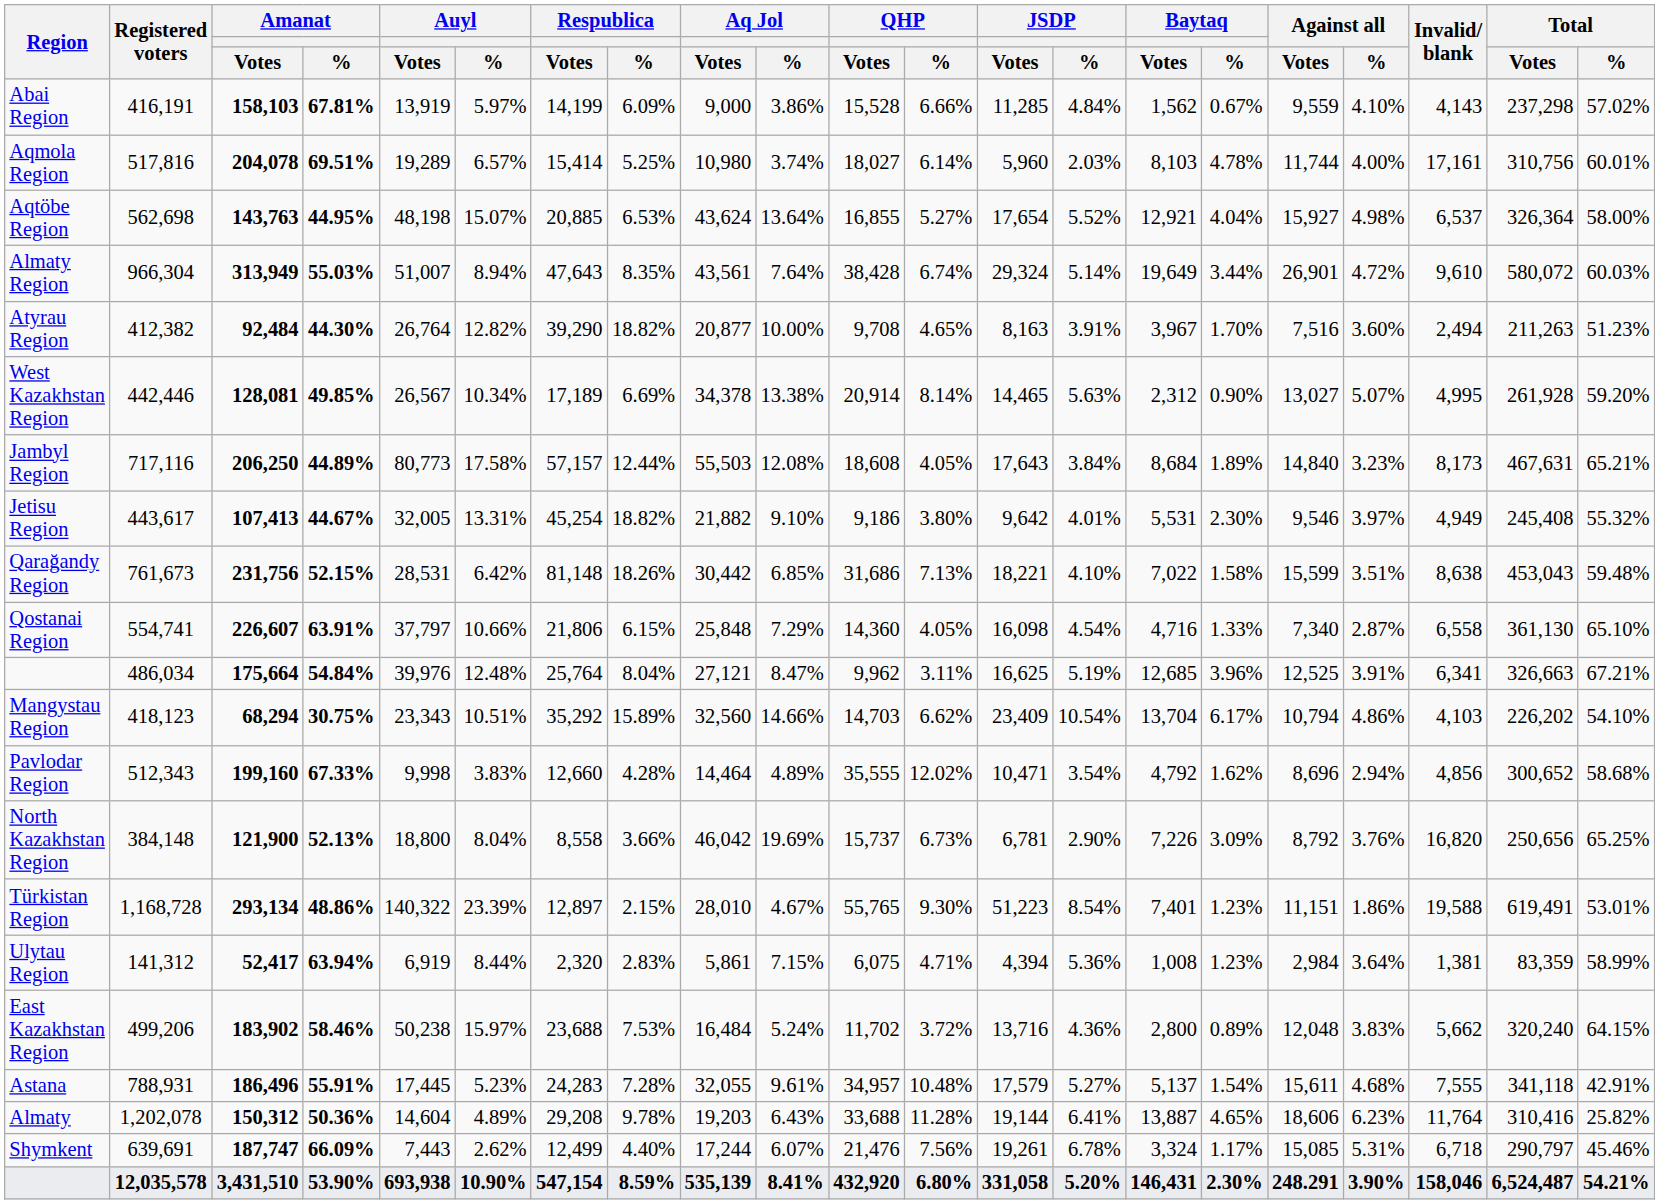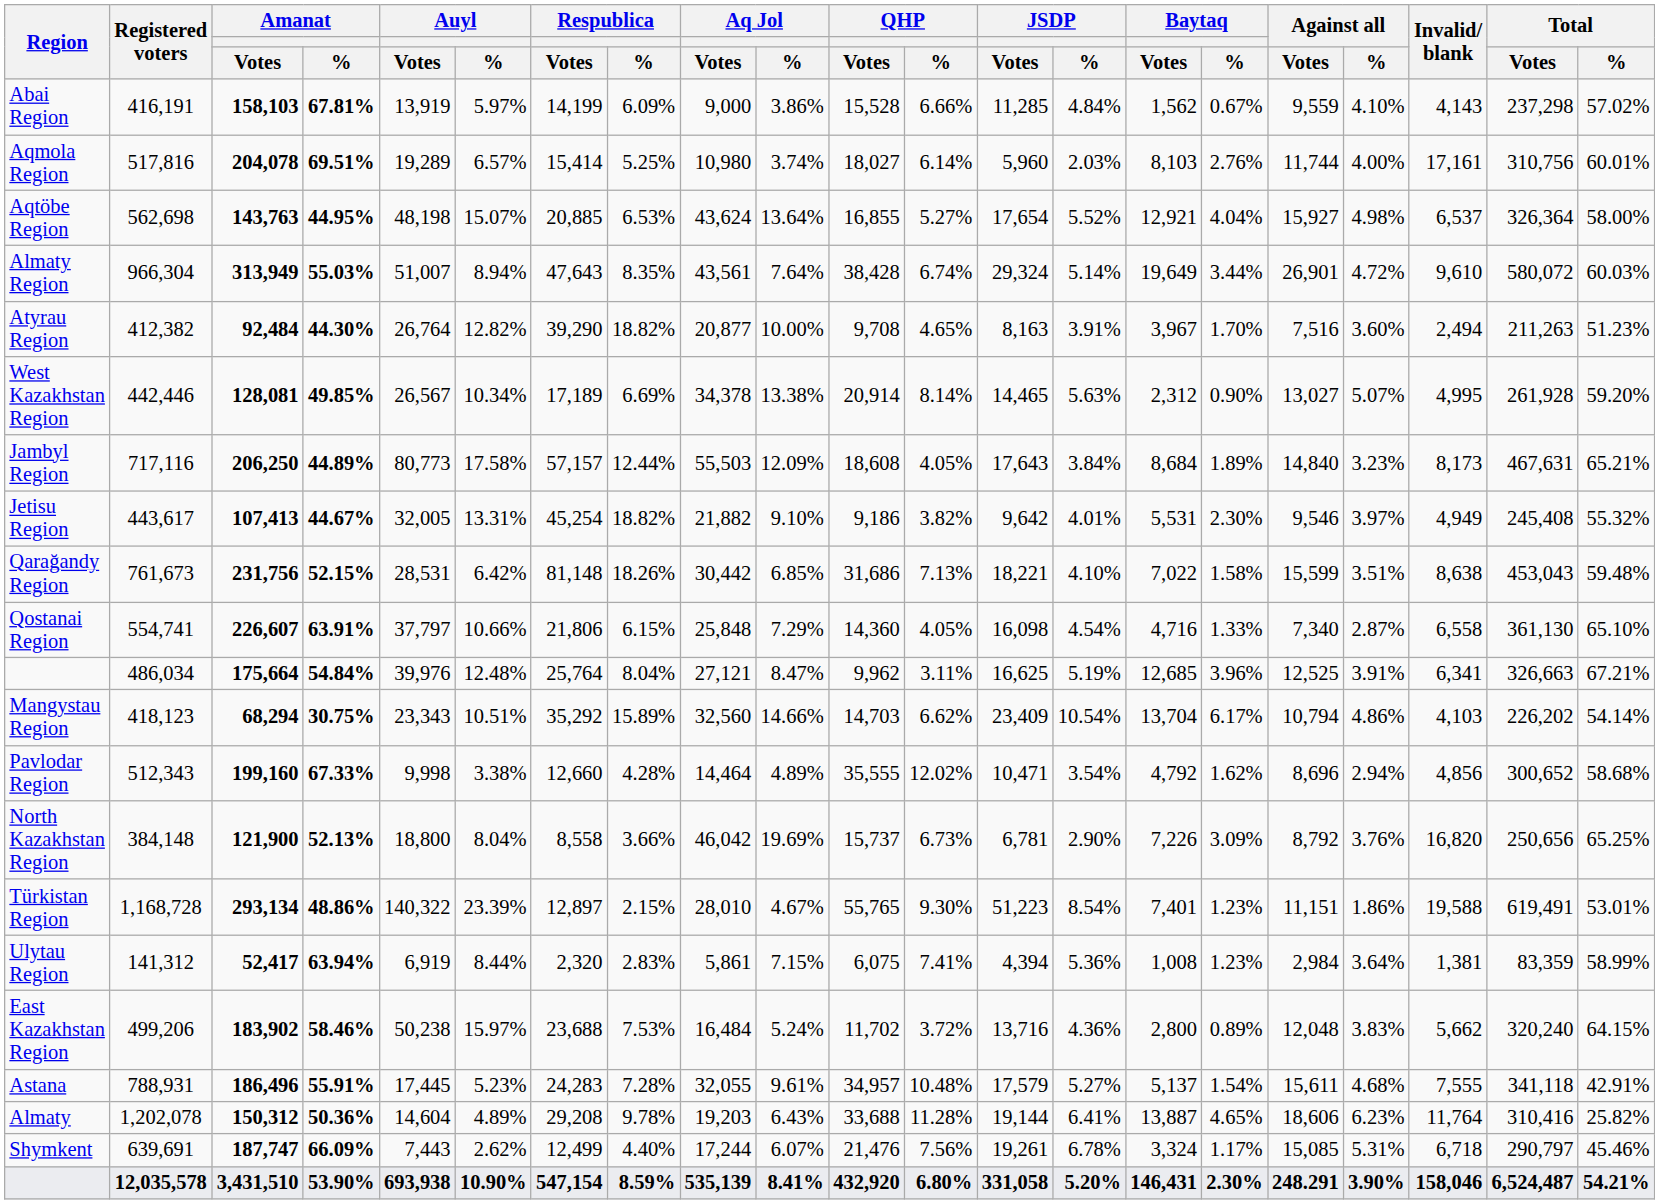(1236, 162) 4.78% -> (1236, 162) 2.76%
(792, 462) 12.08% -> (792, 462) 12.09%
(946, 518) 3.80% -> (946, 518) 3.82%
(1618, 717) 54.10% -> (1618, 717) 54.14%
(500, 772) 3.83% -> (500, 772) 3.38%
(946, 962) 4.71% -> (946, 962) 7.41%
